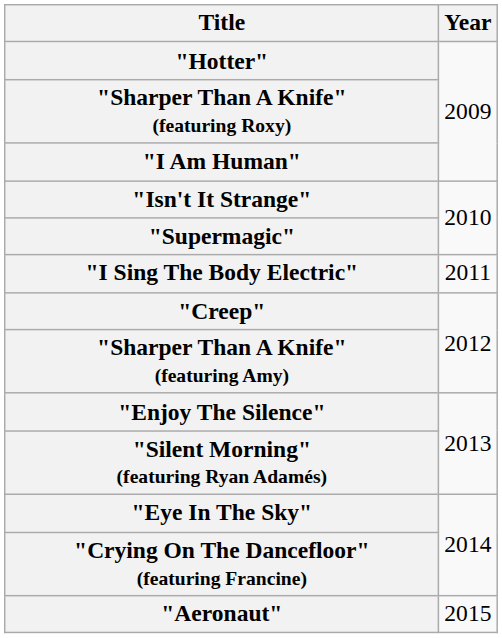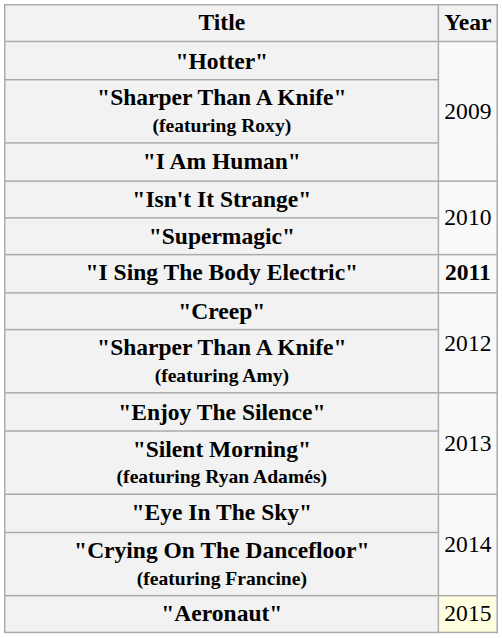(468, 273) normal -> (468, 273) bold
(468, 613) no background -> (468, 613) lightyellow background
